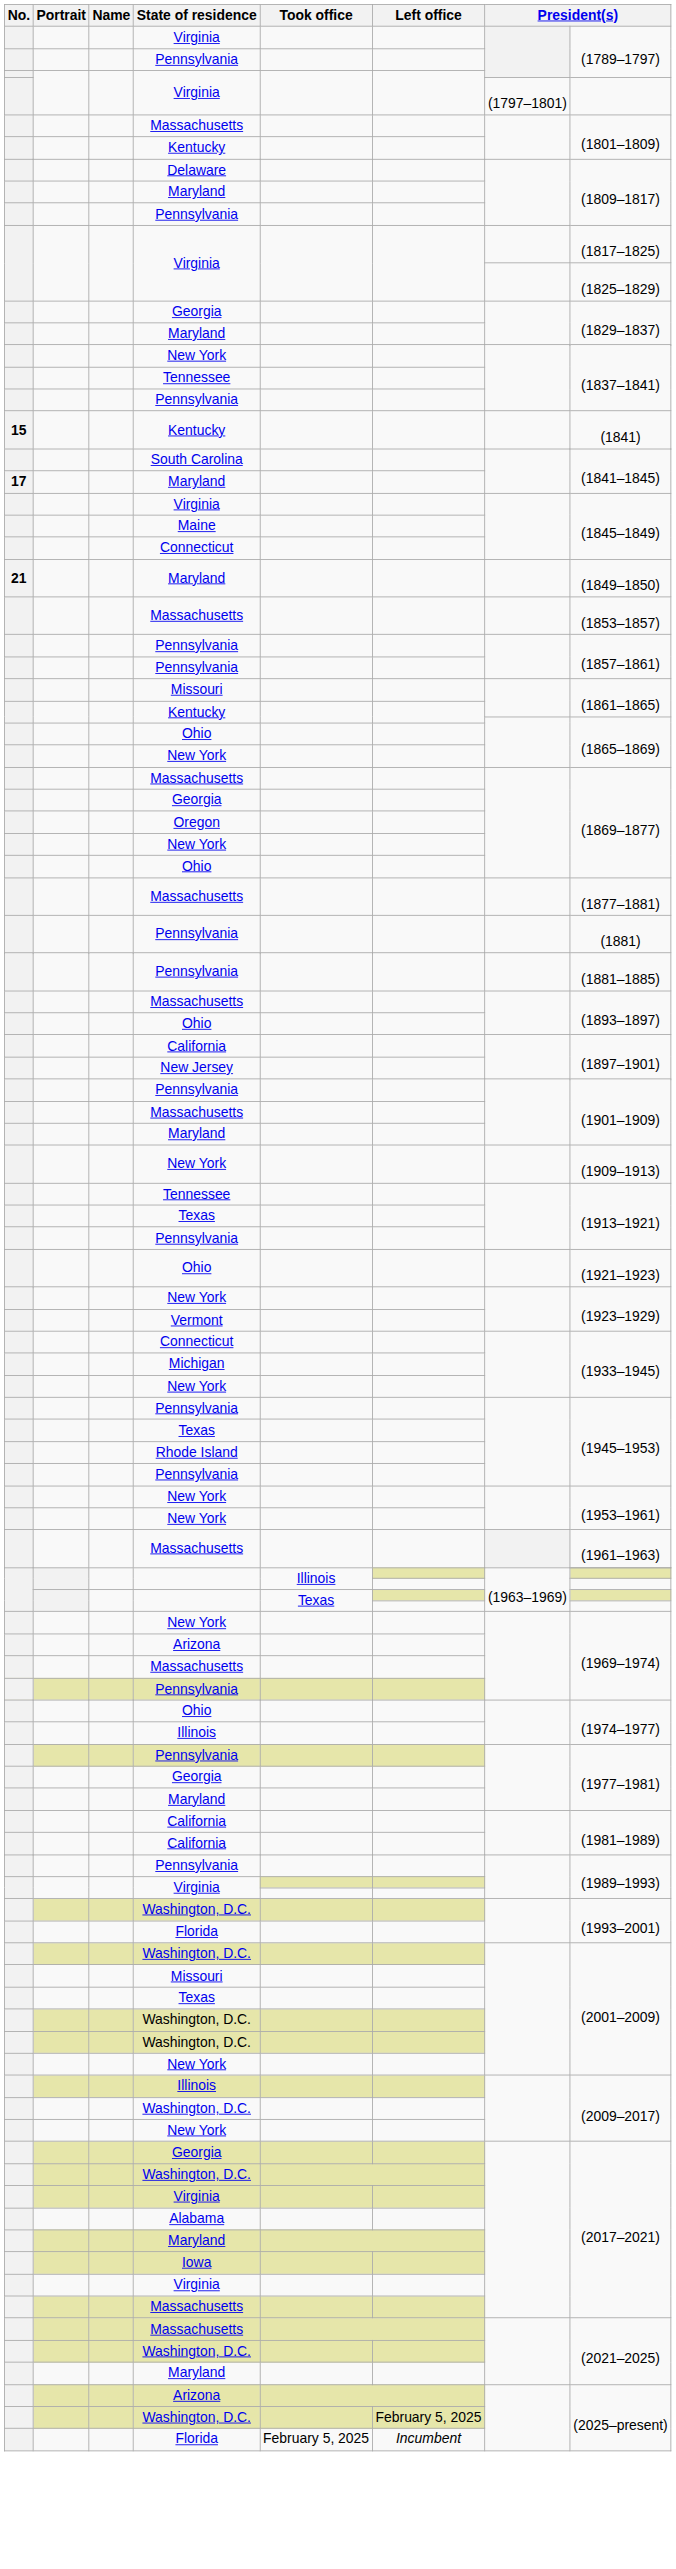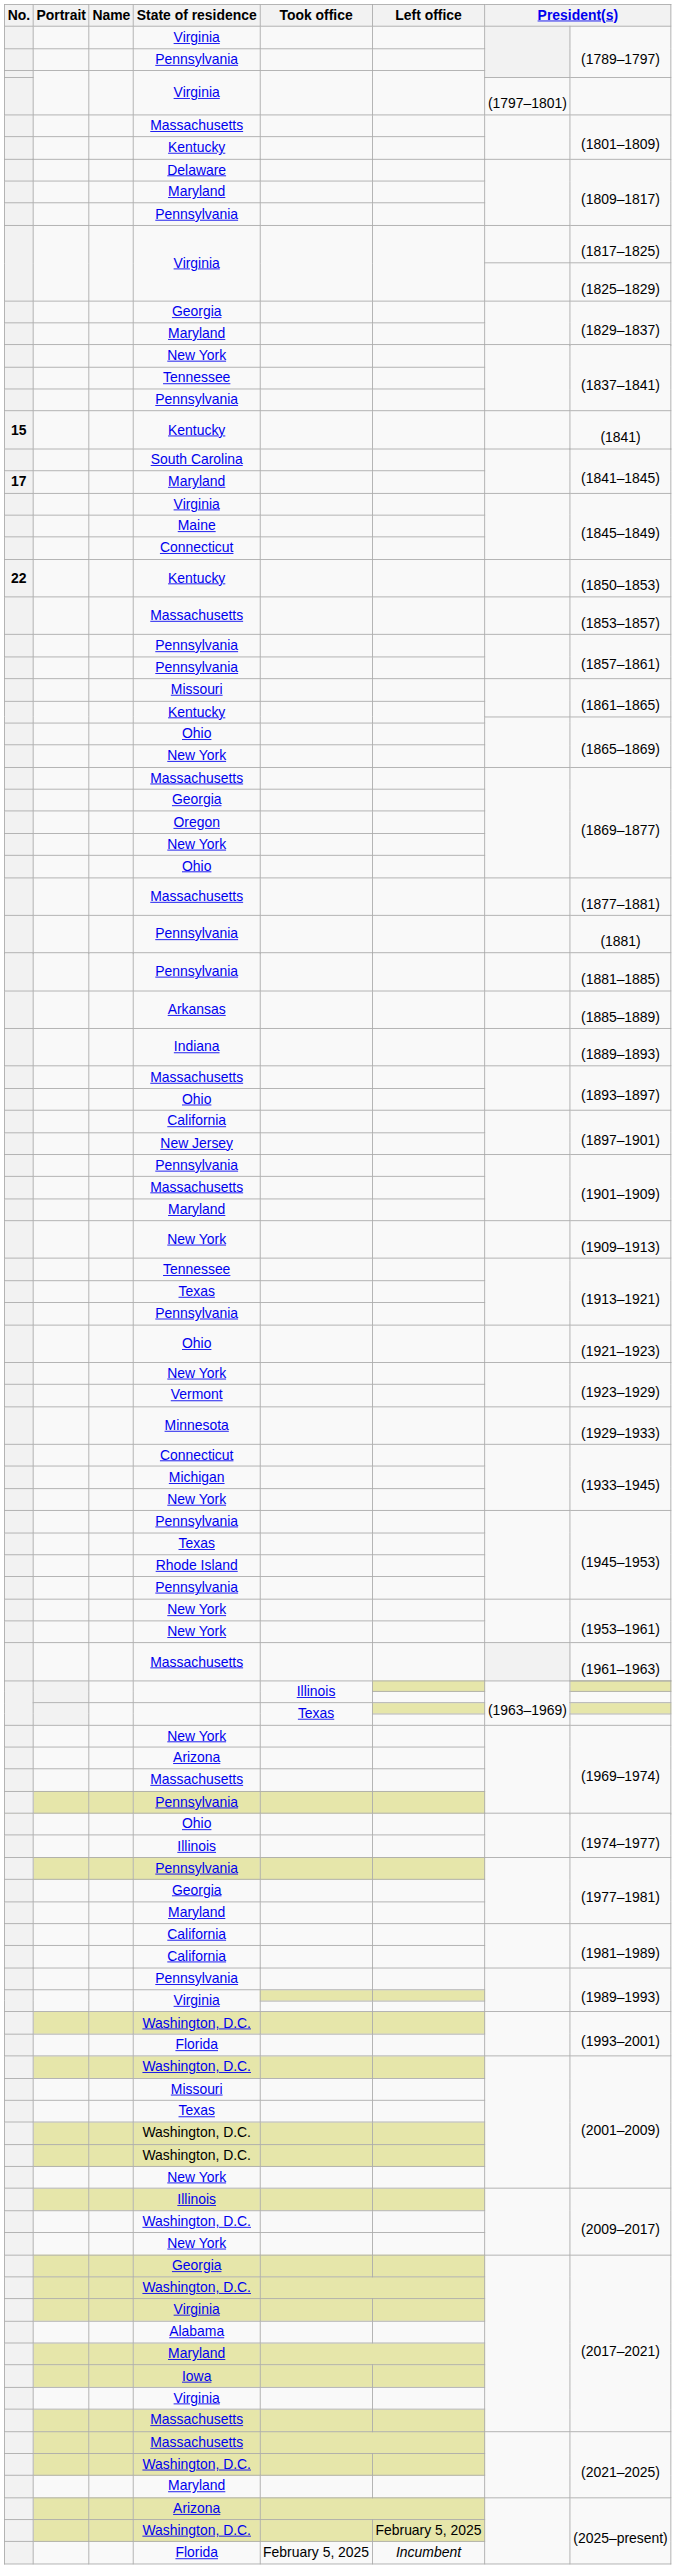- row: (19, 578)
+ row: (19, 578)
+ row: (19, 1010)
+ row: (19, 1047)
+ row: (19, 1425)
